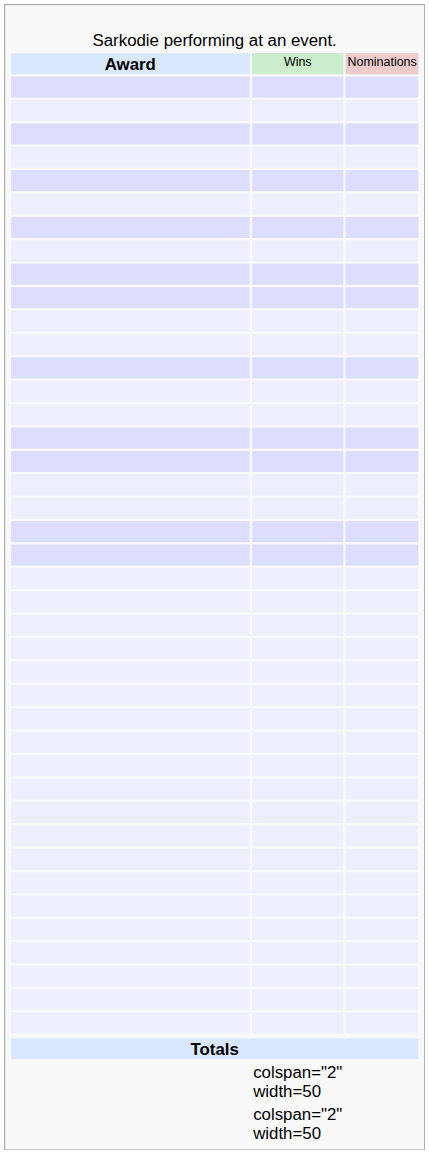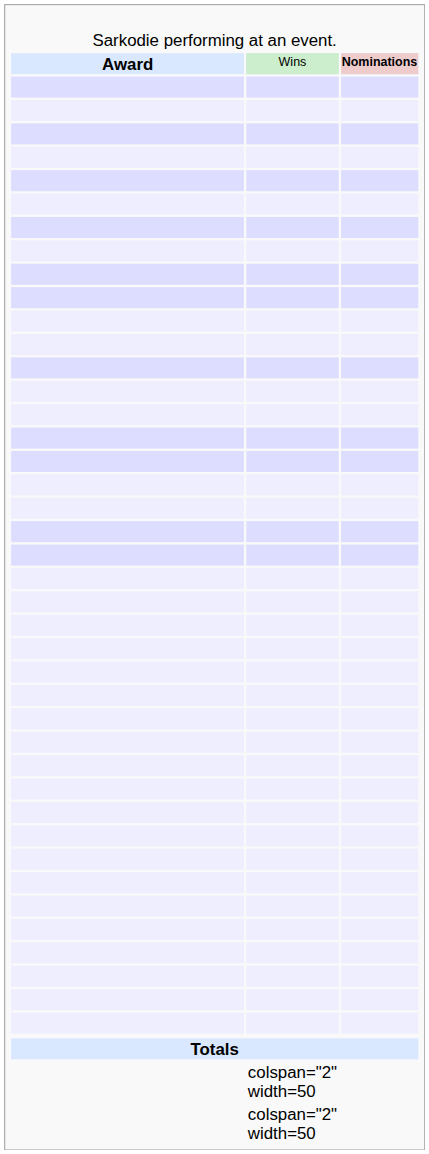(382, 61) normal -> (379, 61) bold
